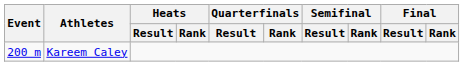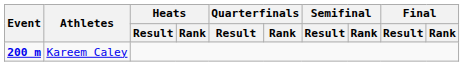(24, 51) normal -> (24, 51) bold
